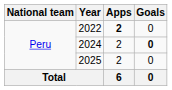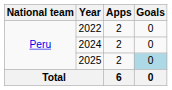(119, 28) bold -> (119, 28) normal
(151, 45) bold -> (151, 45) normal
(151, 61) no background -> (151, 61) lightblue background
